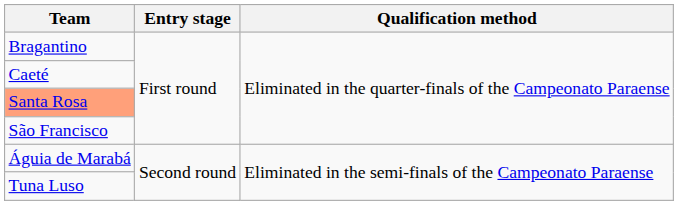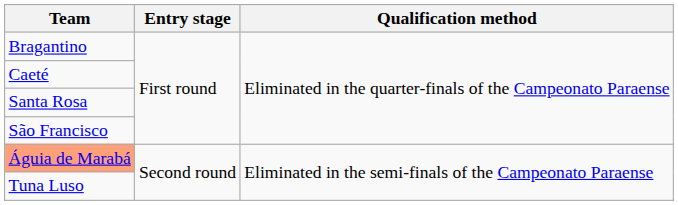(48, 102) lightsalmon background -> (48, 102) no background
(70, 158) no background -> (70, 158) lightsalmon background
